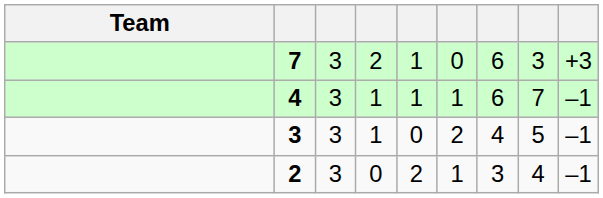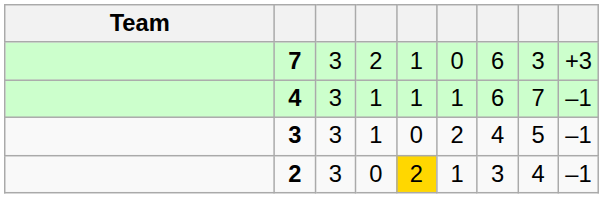(416, 173) no background -> (416, 173) gold background
